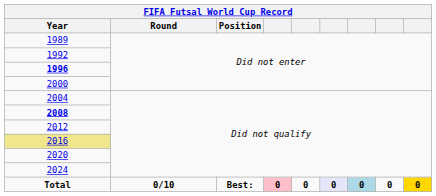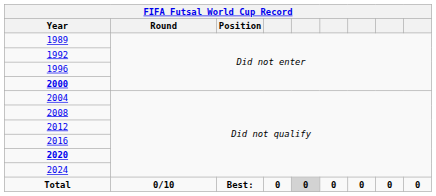(57, 69) bold -> (57, 69) normal
(57, 84) normal -> (57, 84) bold
(57, 112) bold -> (57, 112) normal
(57, 141) khaki background -> (57, 141) no background
(57, 156) normal -> (57, 156) bold
(278, 184) pink background -> (278, 184) no background
(306, 184) no background -> (306, 184) lightgrey background
(334, 184) lavender background -> (334, 184) no background
(362, 184) lightblue background -> (362, 184) no background
(418, 184) gold background -> (418, 184) no background
